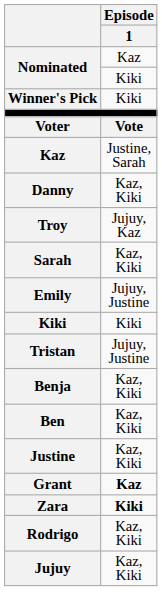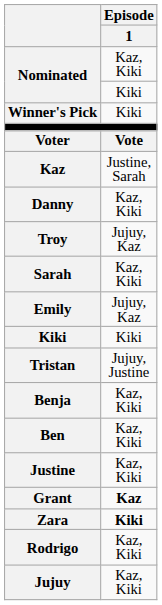(129, 57) Kaz -> (129, 64) Kaz, Kiki
(129, 295) Jujuy, Justine -> (129, 309) Jujuy, Kaz
